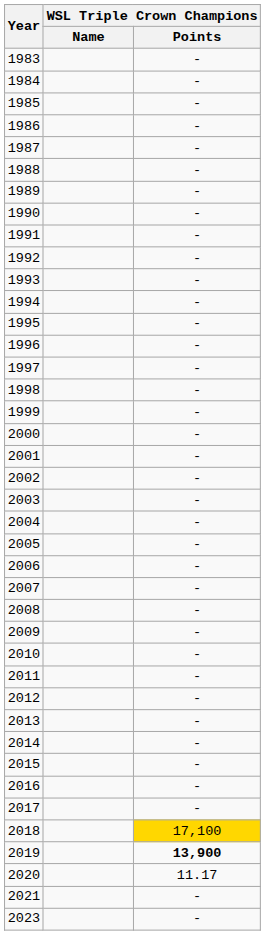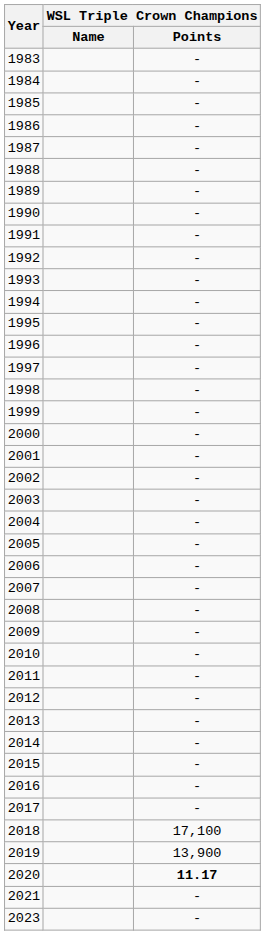(197, 831) gold background -> (197, 831) no background
(197, 853) bold -> (197, 853) normal
(197, 875) normal -> (197, 875) bold
